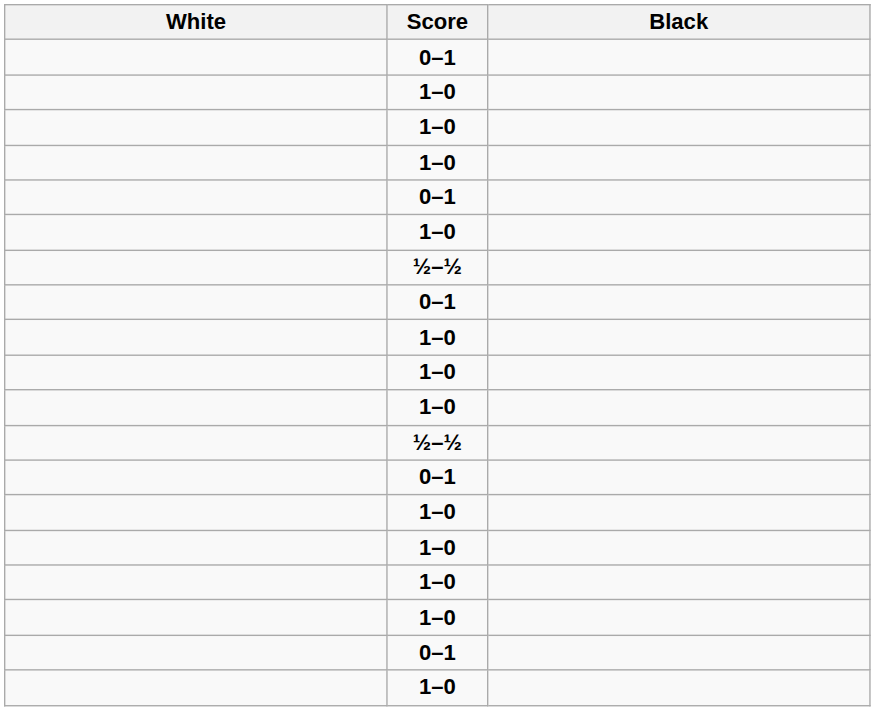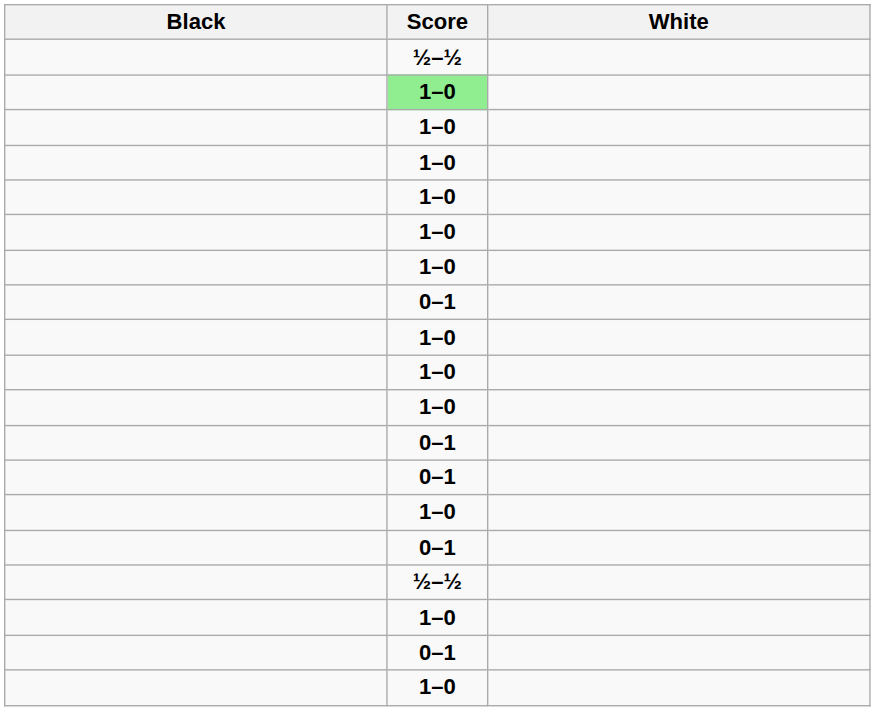columns swapped: (196, 22) <-> (679, 22)
(437, 57) 0–1 -> (437, 57) ½–½
(437, 92) no background -> (437, 92) lightgreen background
(437, 197) 0–1 -> (437, 197) 1–0
(437, 267) ½–½ -> (437, 267) 1–0
(437, 442) ½–½ -> (437, 442) 0–1
(437, 547) 1–0 -> (437, 547) 0–1
(437, 582) 1–0 -> (437, 582) ½–½
